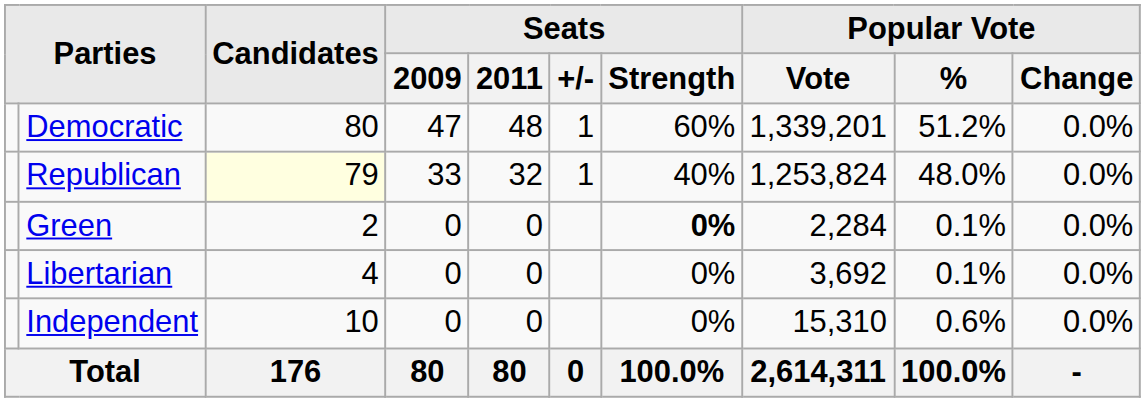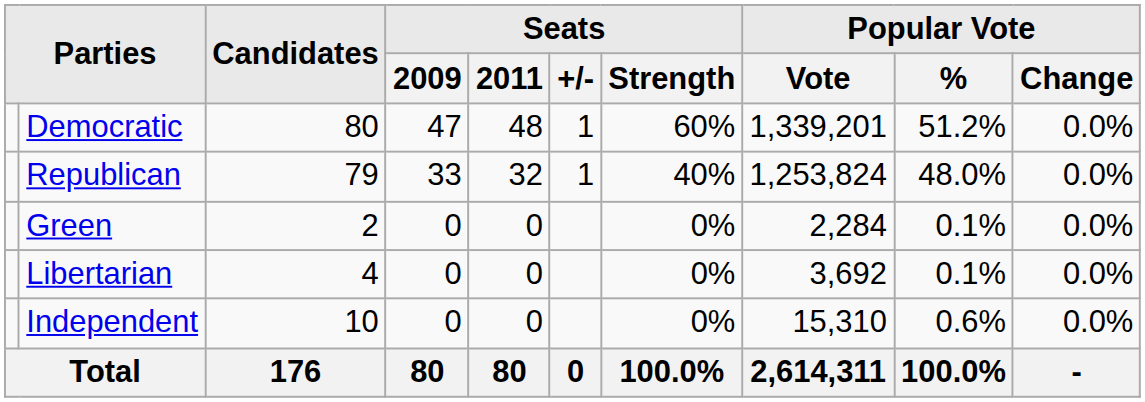(362, 175) lightyellow background -> (362, 175) no background
(713, 224) bold -> (713, 224) normal
